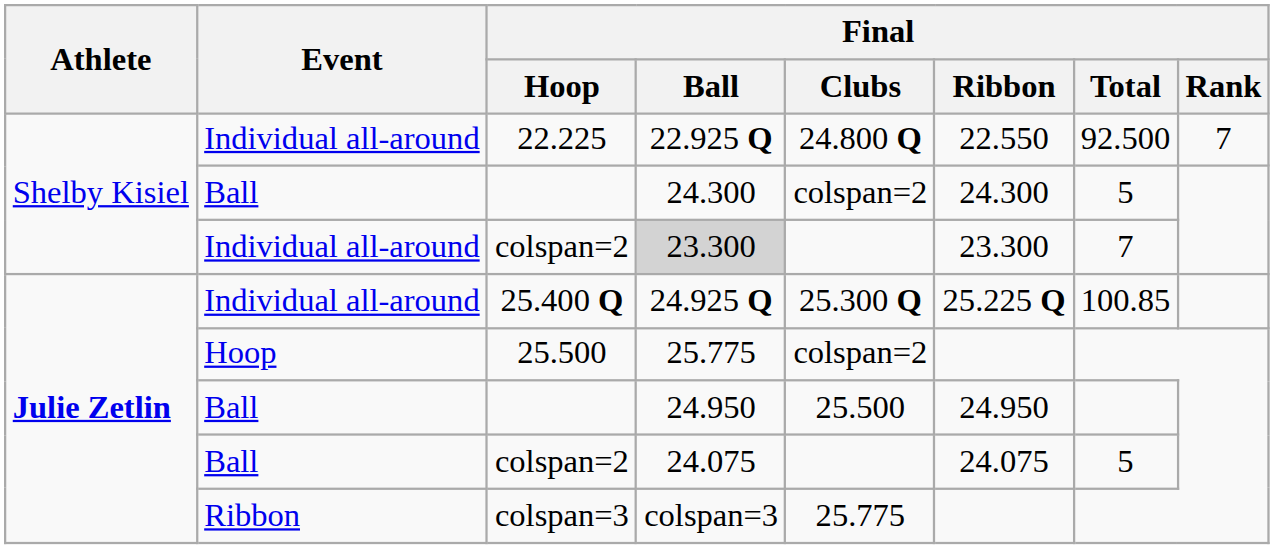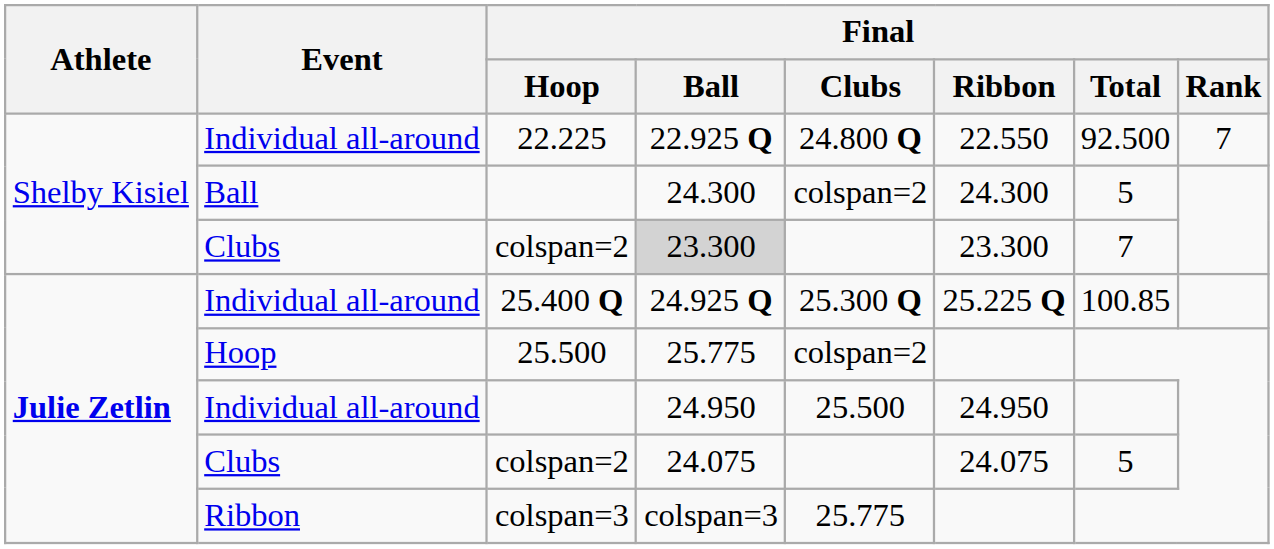(342, 246) Individual all-around -> (242, 246) Clubs
(231, 407) Ball -> (342, 407) Individual all-around
(231, 461) Ball -> (242, 461) Clubs
